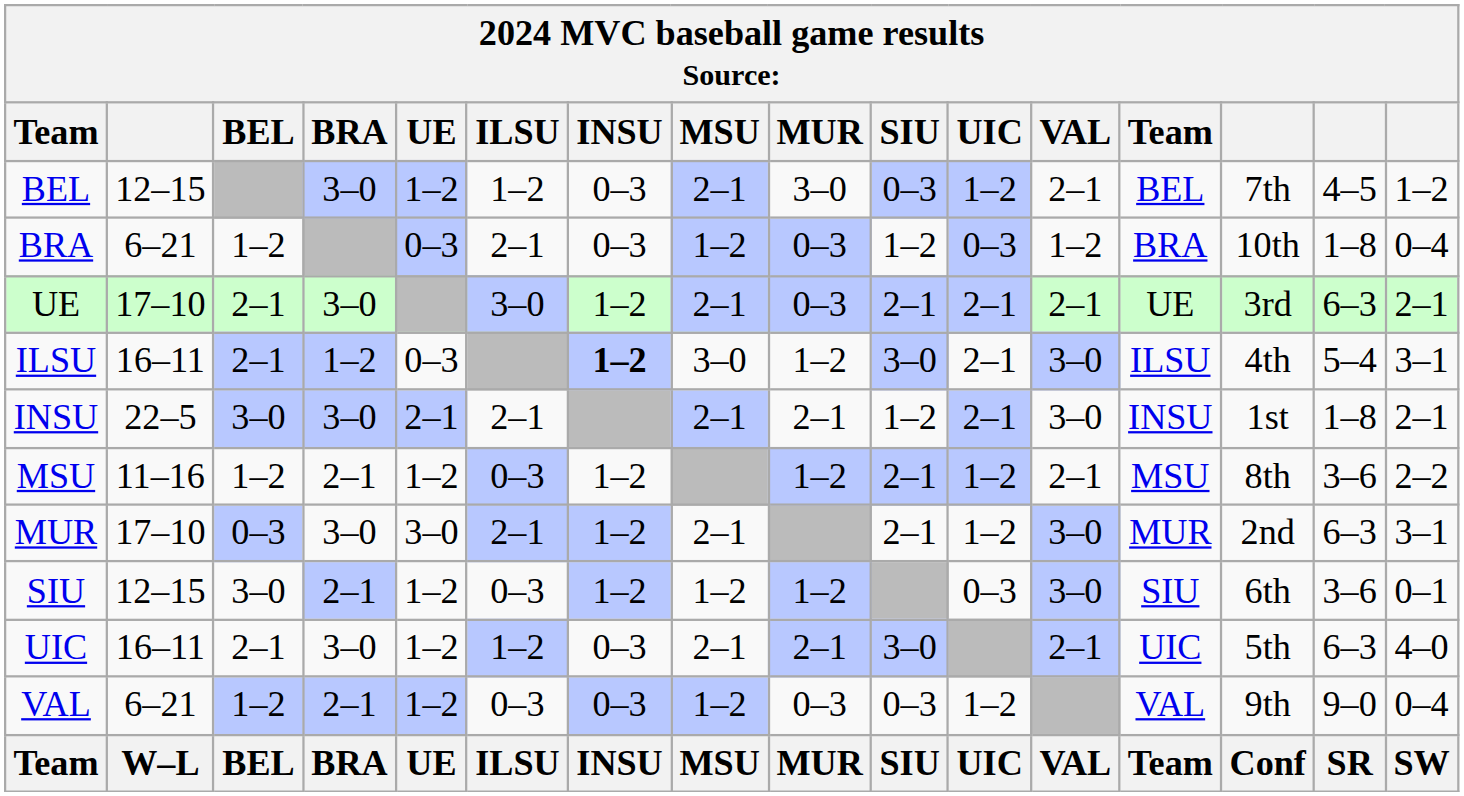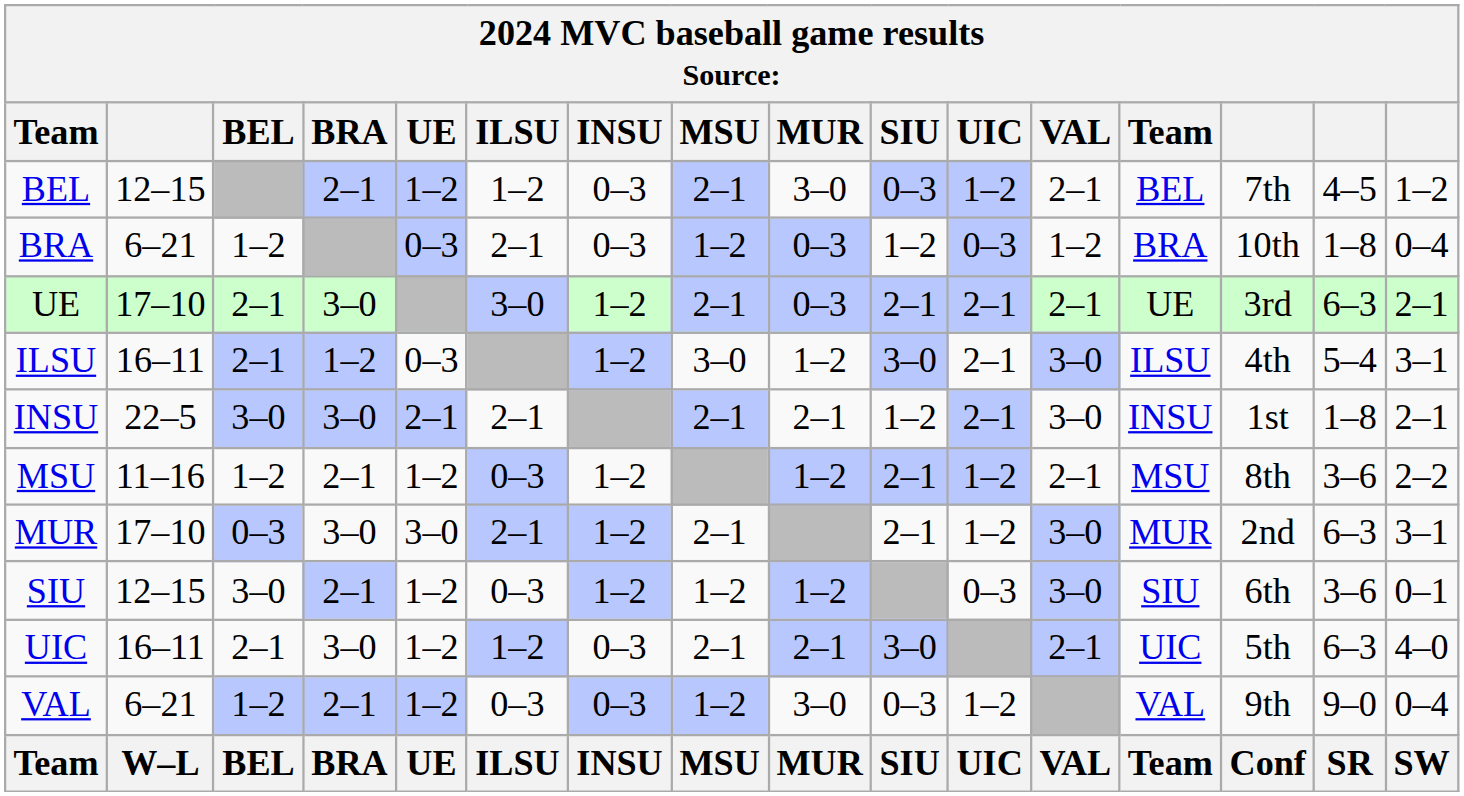(349, 188) 3–0 -> (349, 188) 2–1
(619, 360) bold -> (619, 360) normal
(820, 704) 0–3 -> (820, 704) 3–0
